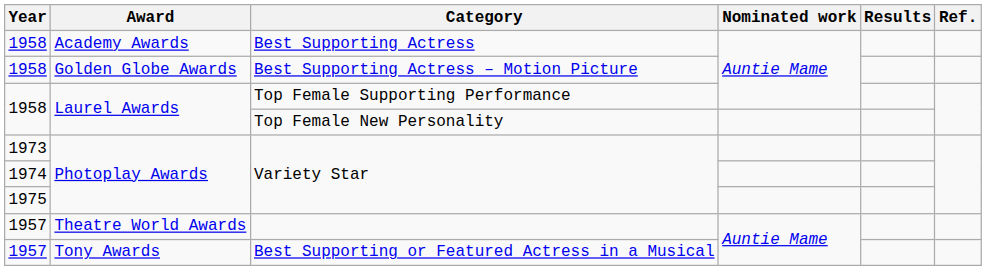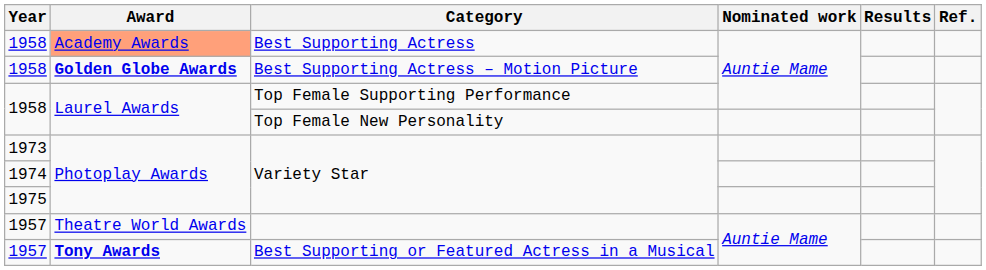(122, 44) no background -> (122, 44) lightsalmon background
(146, 70) normal -> (146, 70) bold
(107, 252) normal -> (107, 252) bold
